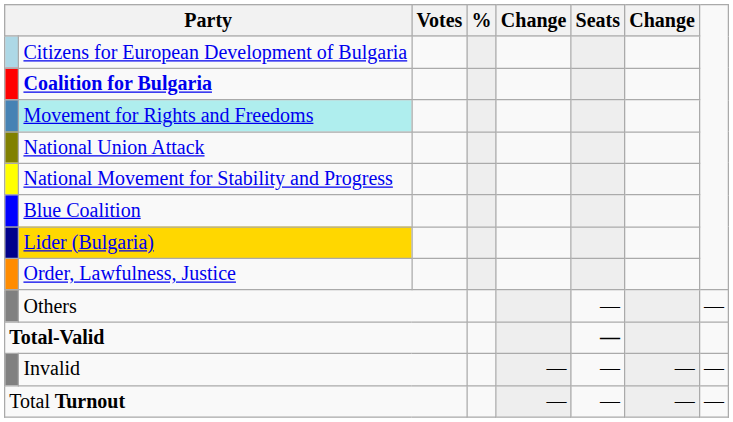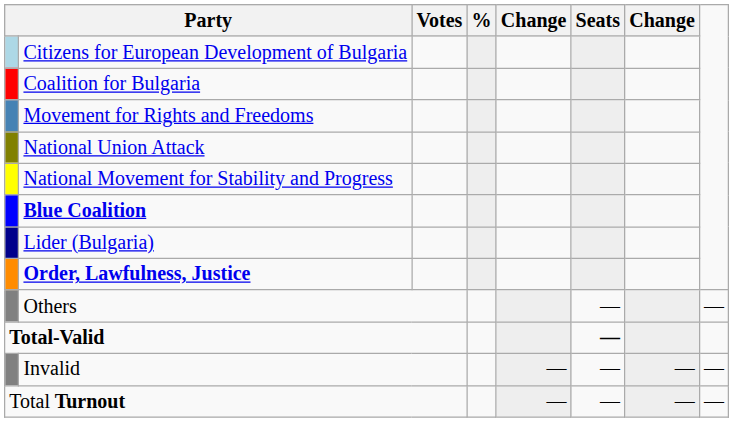(118, 83) bold -> (112, 83) normal
(168, 115) paleturquoise background -> (168, 115) no background
(82, 210) normal -> (85, 210) bold
(89, 242) gold background -> (89, 242) no background
(130, 274) normal -> (137, 274) bold
